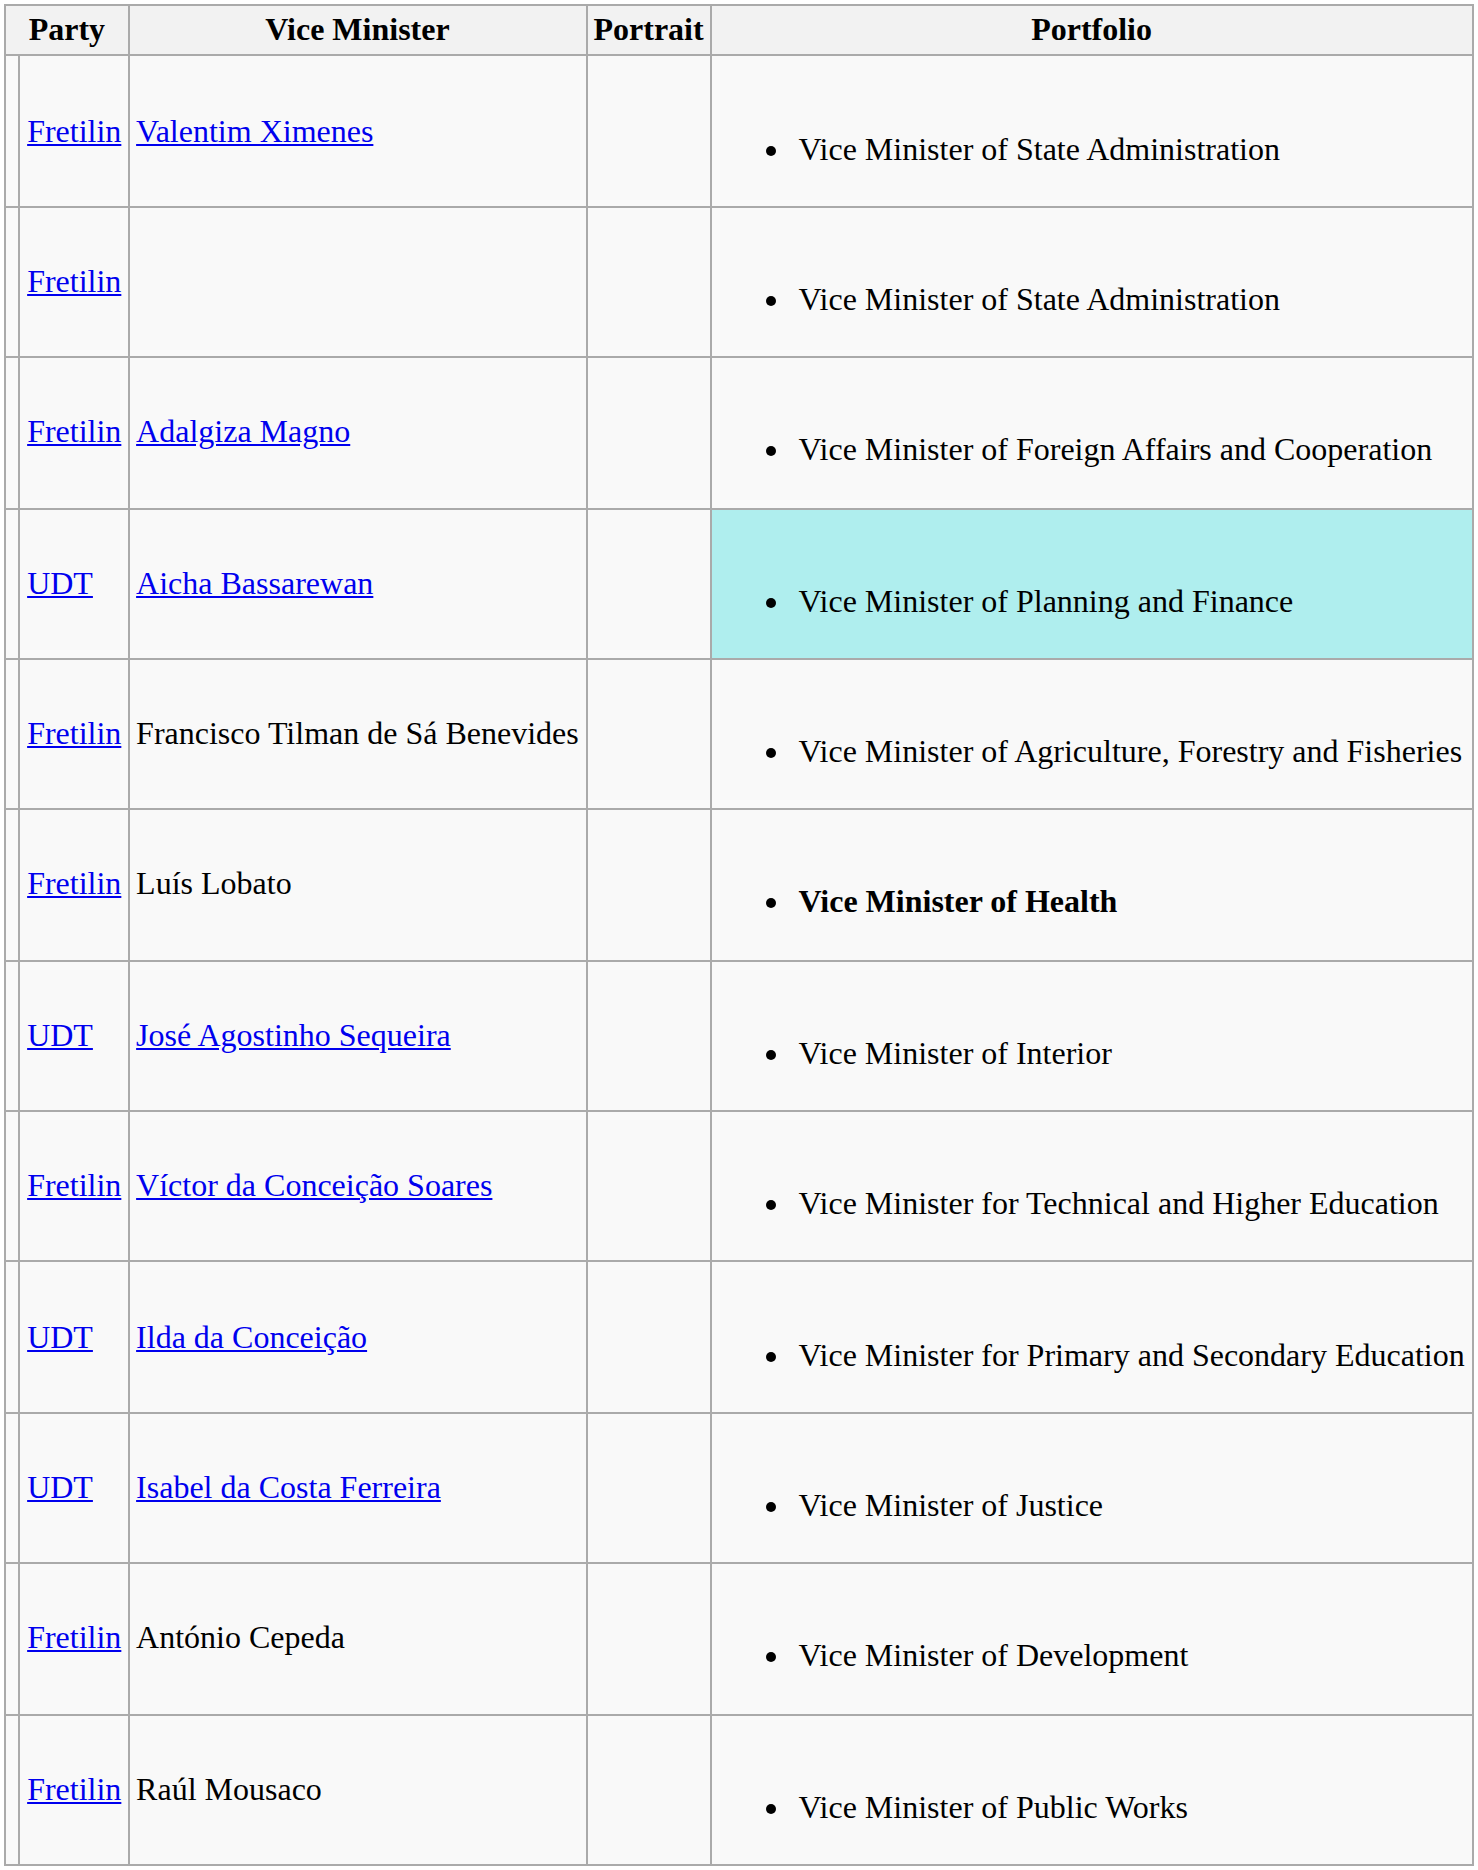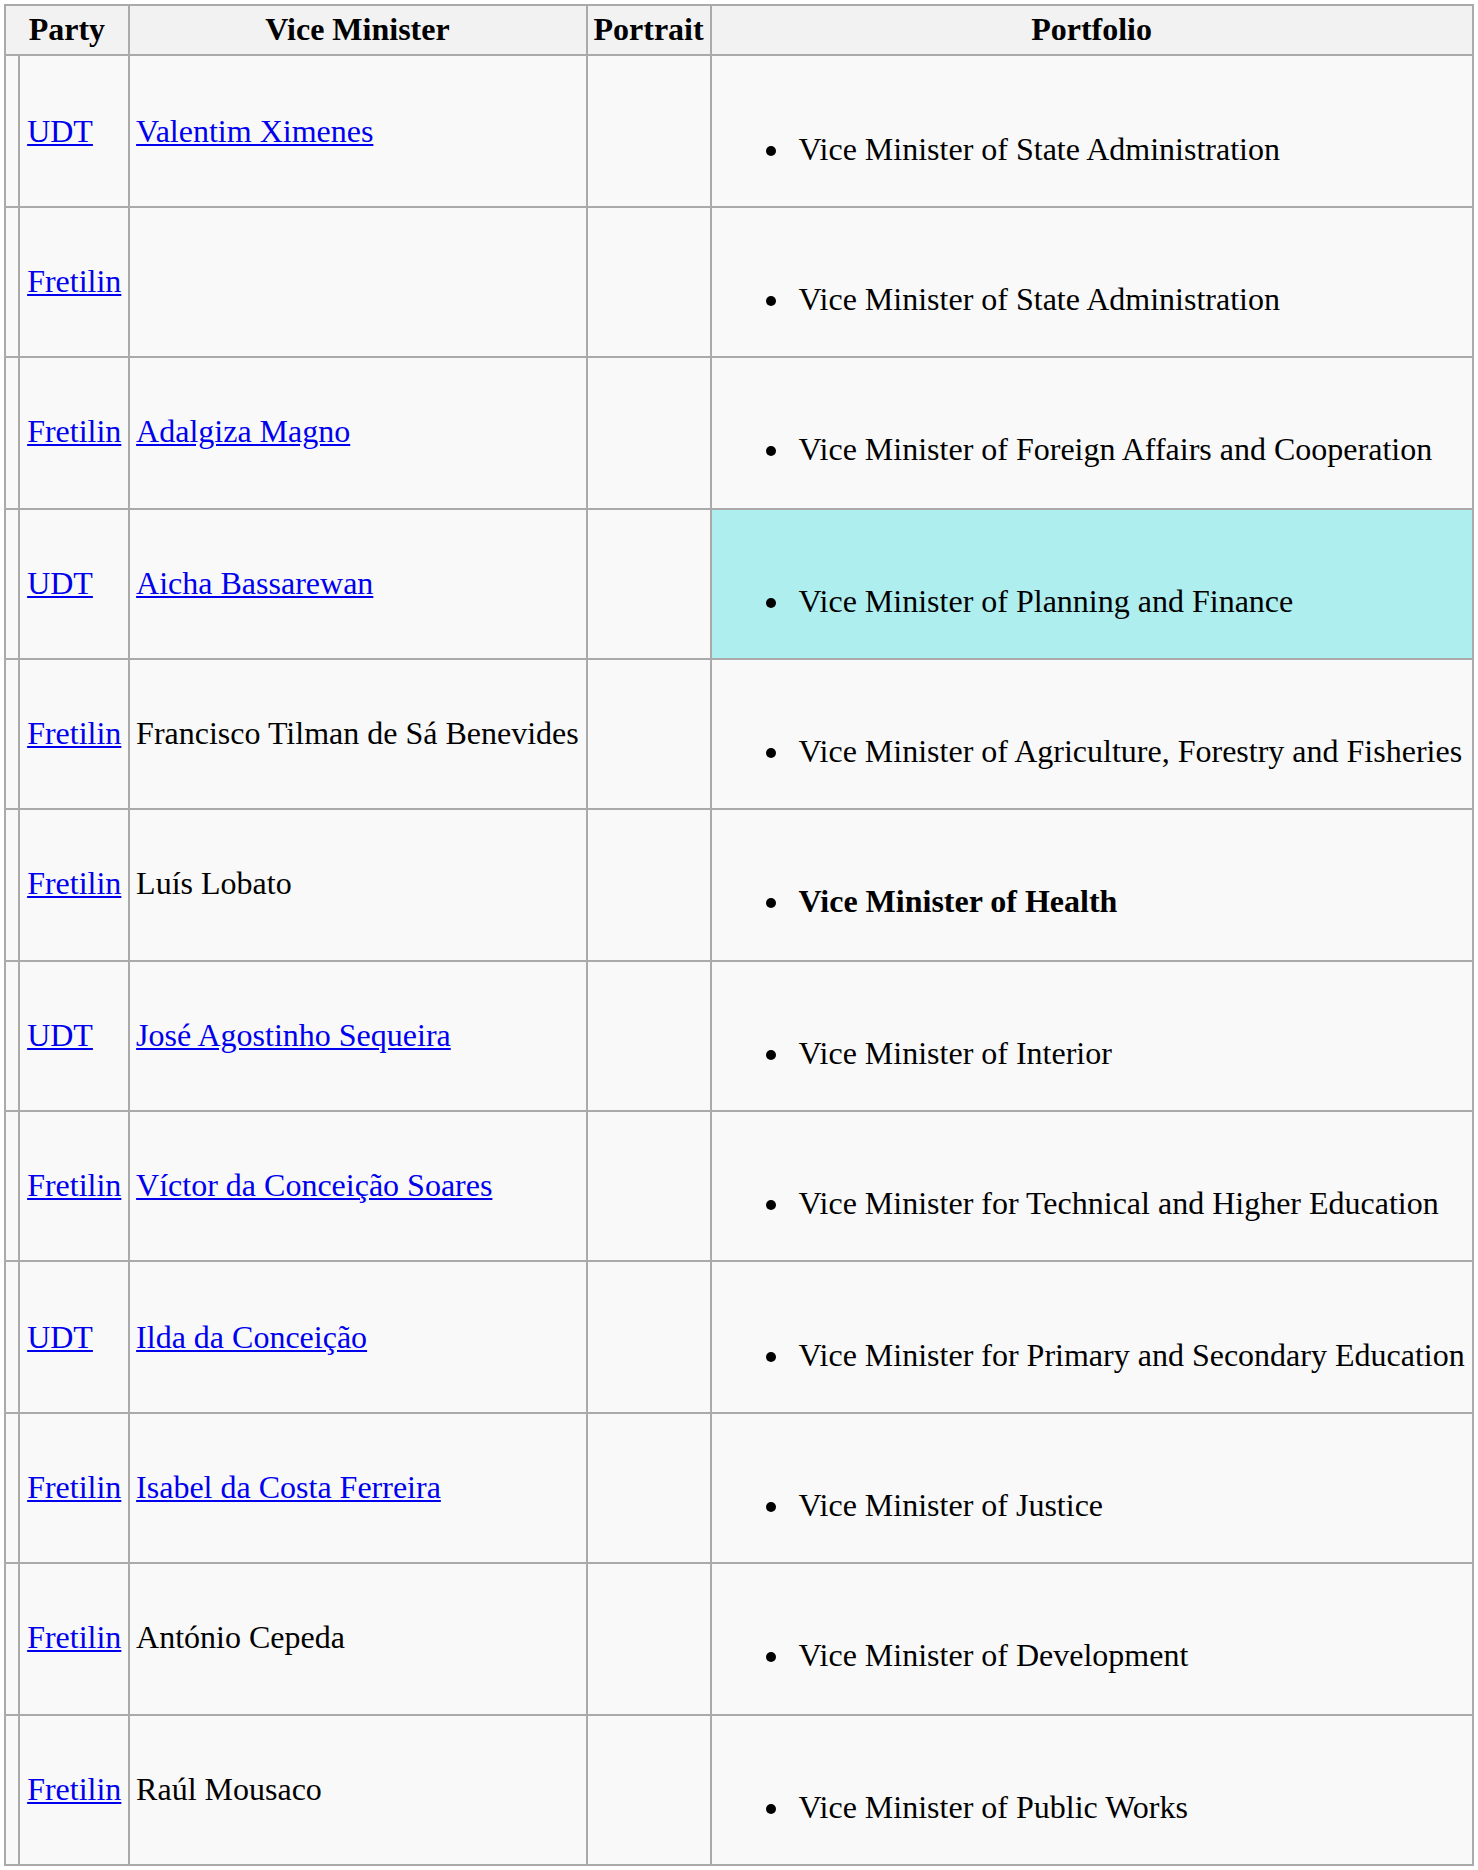(74, 130) Fretilin -> (60, 130) UDT
(60, 1487) UDT -> (74, 1487) Fretilin
